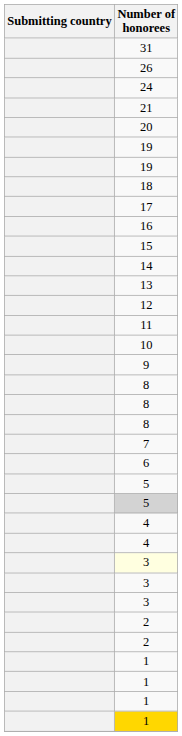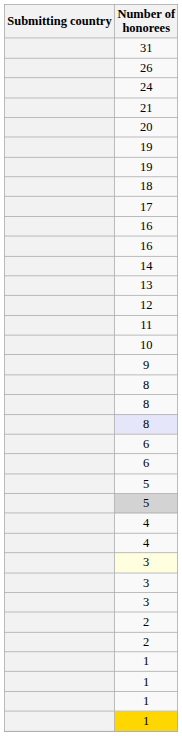(146, 246) 15 -> (146, 246) 16
(146, 424) no background -> (146, 424) lavender background
(146, 444) 7 -> (146, 444) 6
